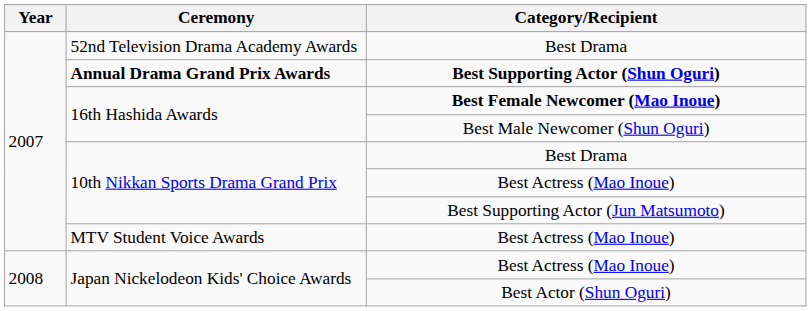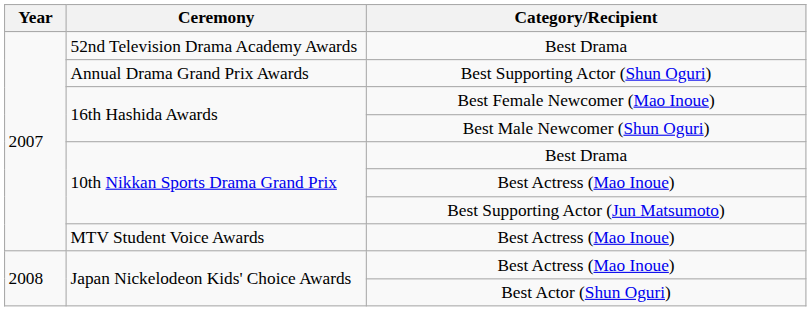(200, 73) bold -> (190, 73) normal
(586, 73) bold -> (586, 73) normal
(586, 100) bold -> (586, 100) normal
